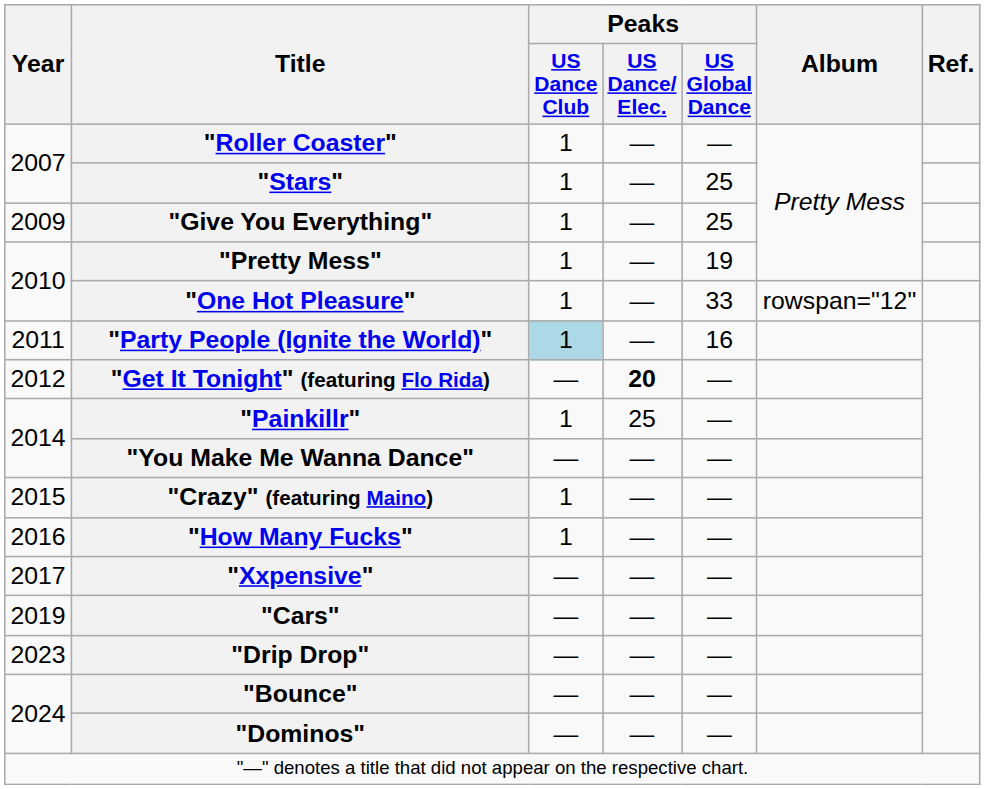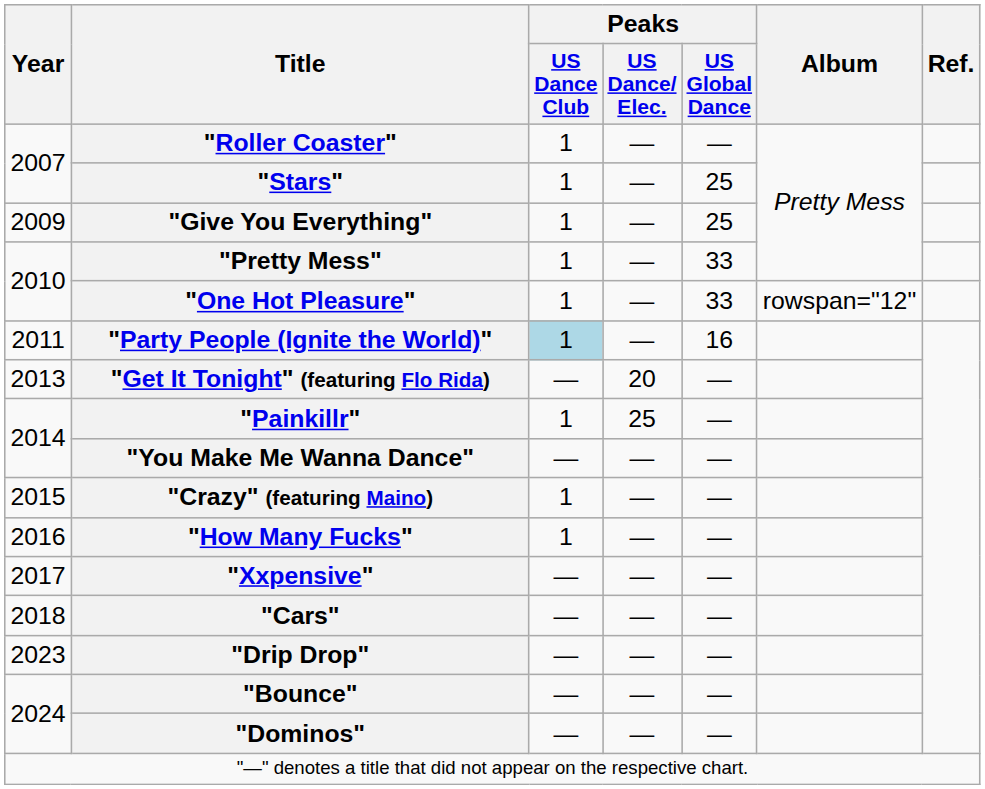(719, 261) 19 -> (719, 261) 33
(38, 379) 2012 -> (38, 379) 2013
(642, 379) bold -> (642, 379) normal
(38, 615) 2019 -> (38, 615) 2018
